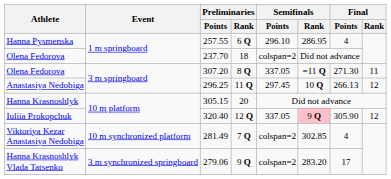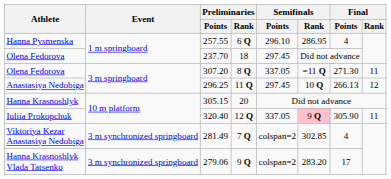(277, 56) colspan=2 -> (277, 56) 297.45
(374, 116) 12 -> (374, 116) 11
(139, 136) 10 m synchronized platform -> (143, 136) 3 m synchronized springboard
